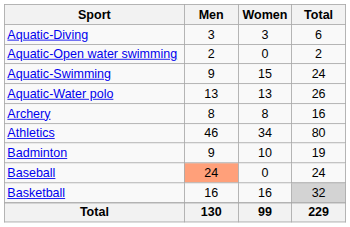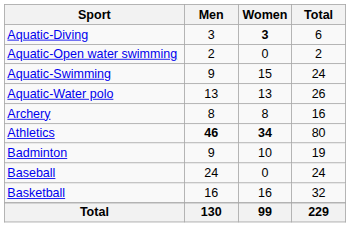(265, 35) normal -> (265, 35) bold
(211, 133) normal -> (211, 133) bold
(265, 133) normal -> (265, 133) bold
(211, 173) lightsalmon background -> (211, 173) no background
(319, 193) lightgrey background -> (319, 193) no background
